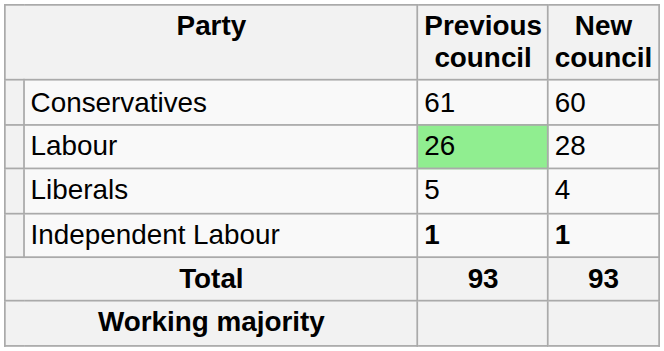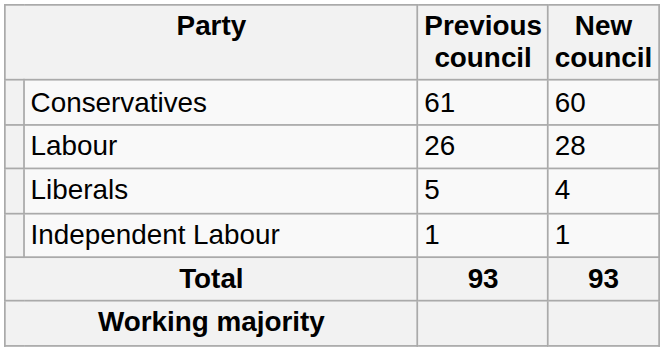(440, 146) lightgreen background -> (440, 146) no background
(432, 234) bold -> (432, 234) normal
(563, 234) bold -> (563, 234) normal
